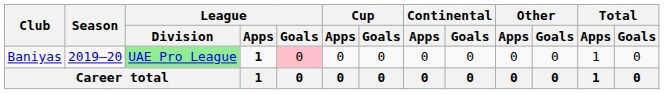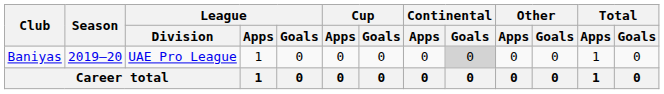(183, 57) lightgreen background -> (183, 57) no background
(258, 57) bold -> (258, 57) normal
(299, 57) pink background -> (299, 57) no background
(470, 57) no background -> (470, 57) lightgrey background
